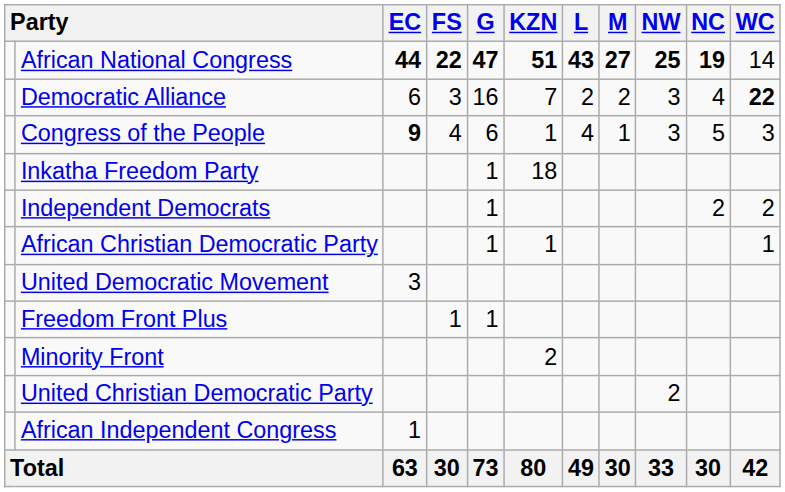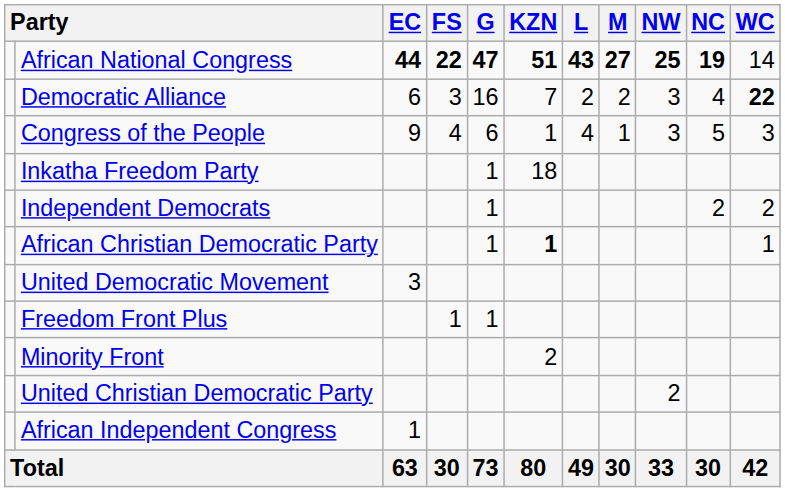(415, 134) bold -> (415, 134) normal
(551, 245) normal -> (551, 245) bold
